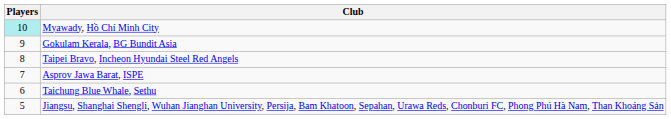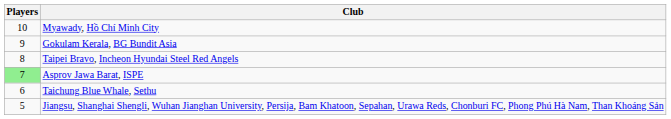(22, 28) paleturquoise background -> (22, 28) no background
(22, 75) no background -> (22, 75) lightgreen background
